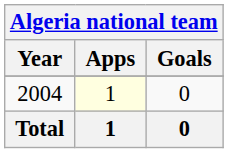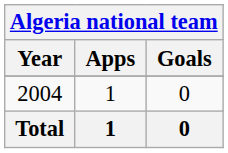(110, 93) lightyellow background -> (110, 93) no background
